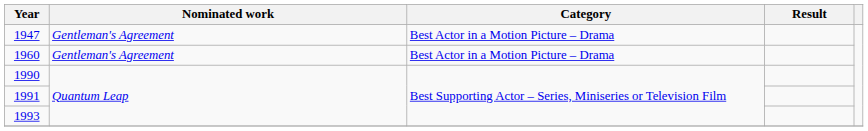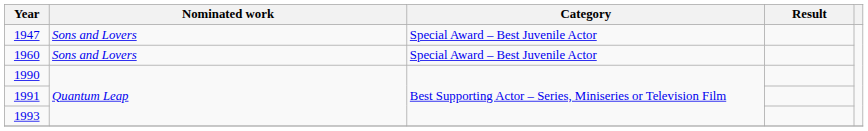(113, 34) Gentleman's Agreement -> (94, 34) Sons and Lovers
(512, 34) Best Actor in a Motion Picture – Drama -> (503, 34) Special Award – Best Juvenile Actor
(113, 55) Gentleman's Agreement -> (94, 55) Sons and Lovers
(512, 55) Best Actor in a Motion Picture – Drama -> (503, 55) Special Award – Best Juvenile Actor
